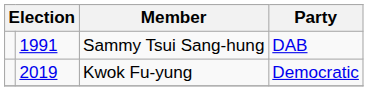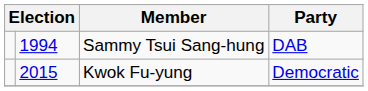(38, 45) 1991 -> (38, 45) 1994
(38, 72) 2019 -> (38, 72) 2015
